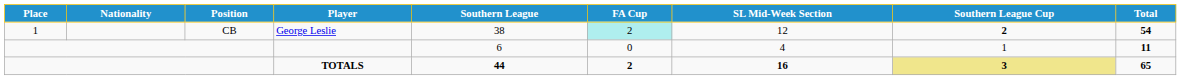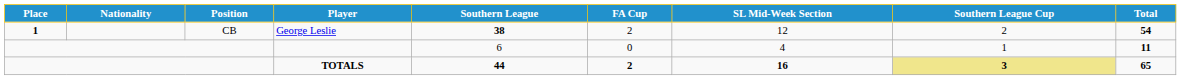(35, 31) normal -> (35, 31) bold
(499, 31) normal -> (499, 31) bold
(630, 31) paleturquoise background -> (630, 31) no background
(1004, 31) bold -> (1004, 31) normal
